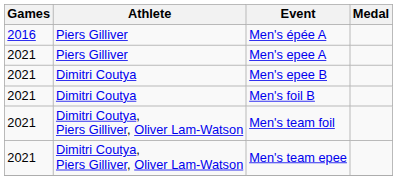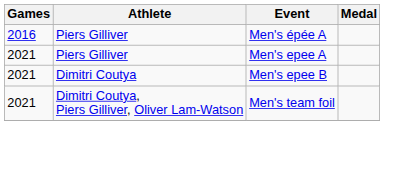- row: (282, 95)
- row: (298, 158)
